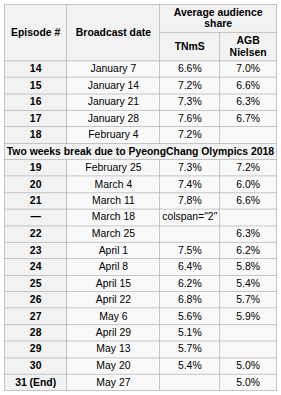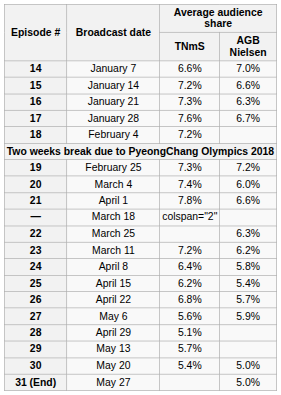(113, 201) March 11 -> (113, 201) April 1
(113, 250) April 1 -> (113, 250) March 11
(190, 250) 7.5% -> (190, 250) 7.2%
